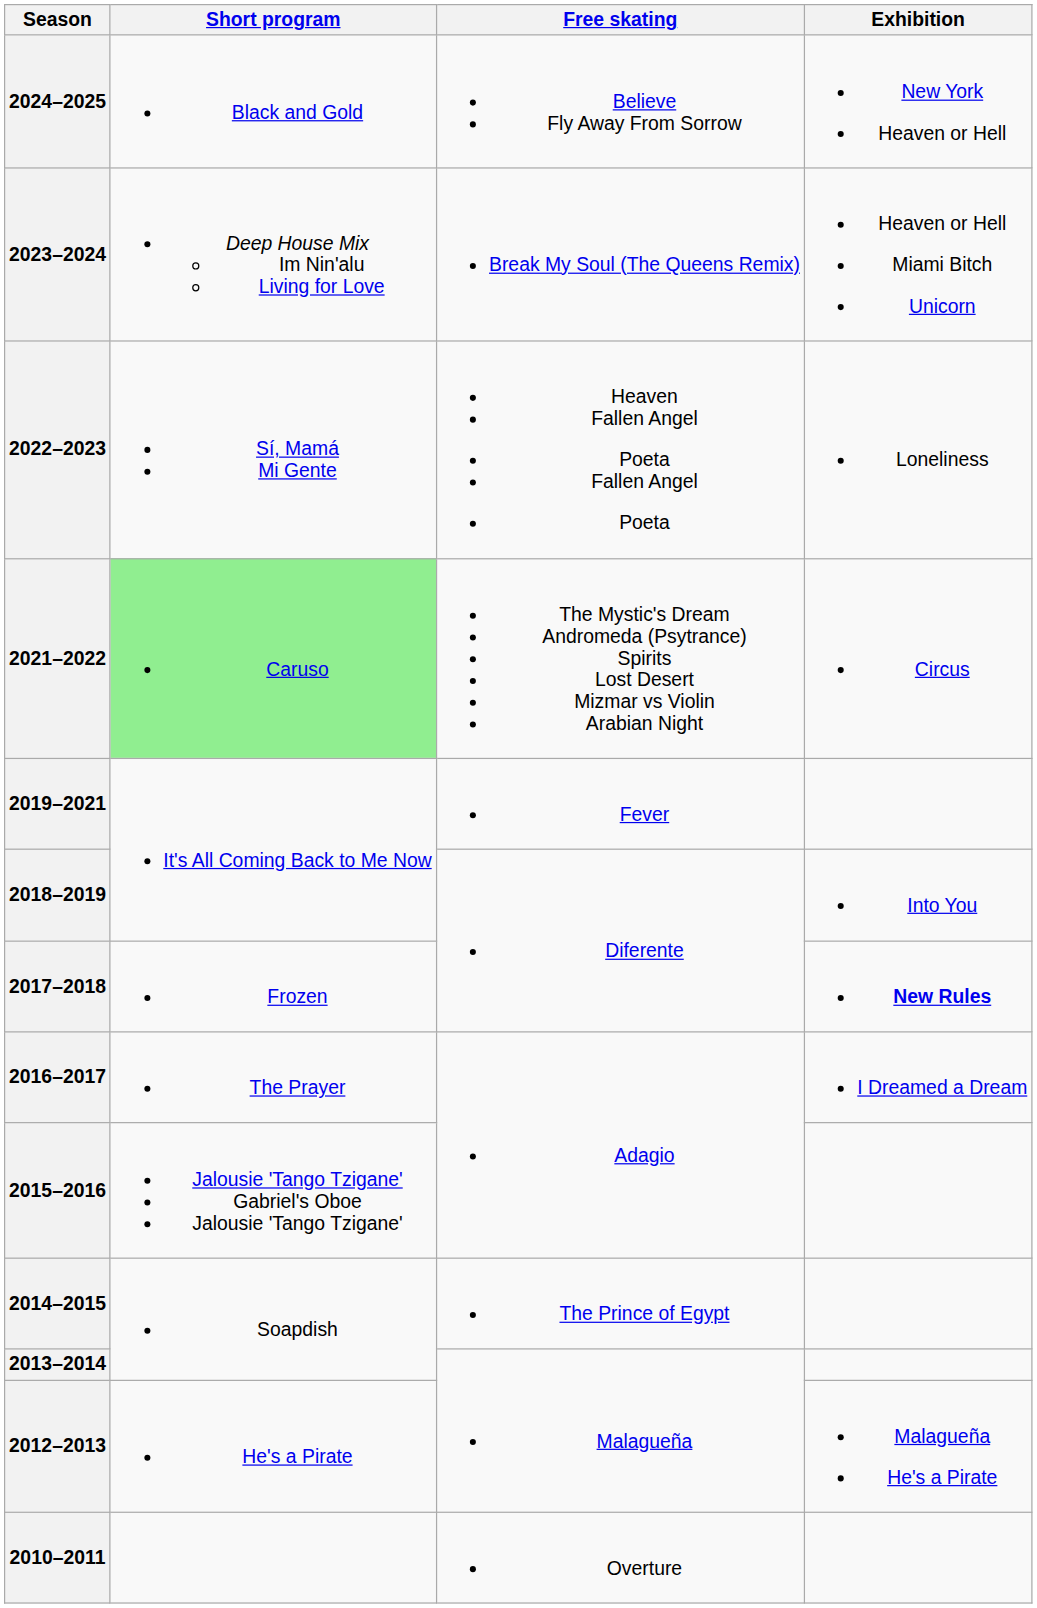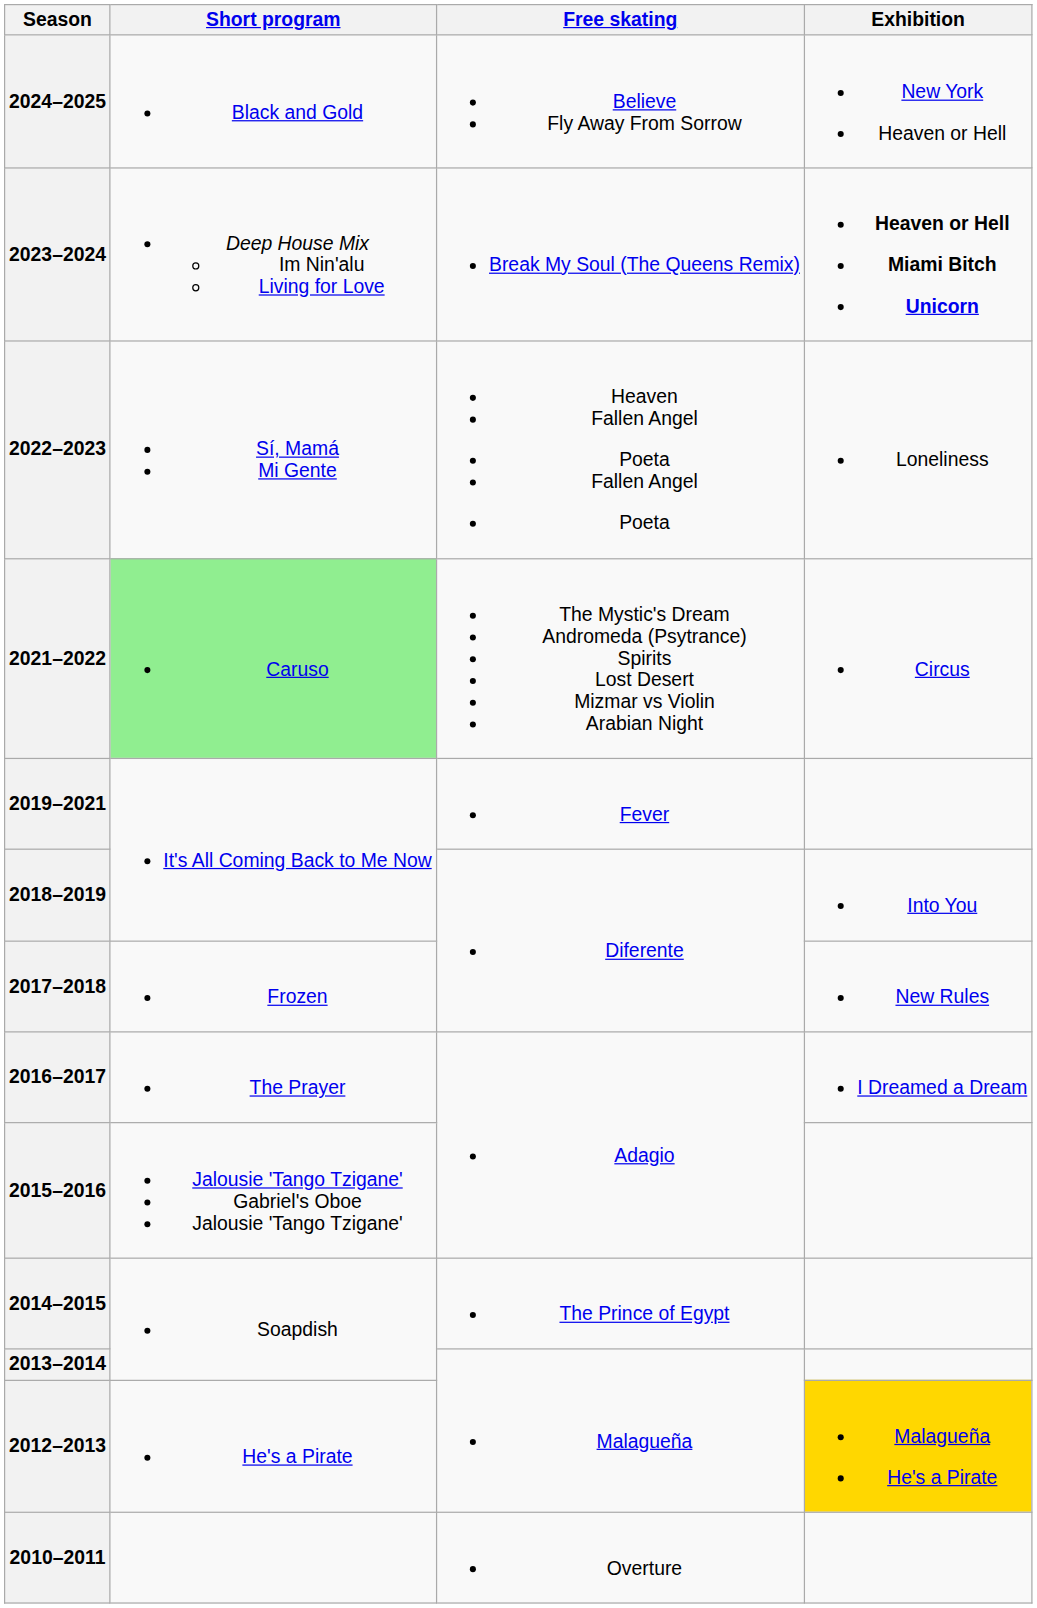(918, 265) normal -> (918, 265) bold
(918, 997) bold -> (918, 997) normal
(918, 1457) no background -> (918, 1457) gold background
